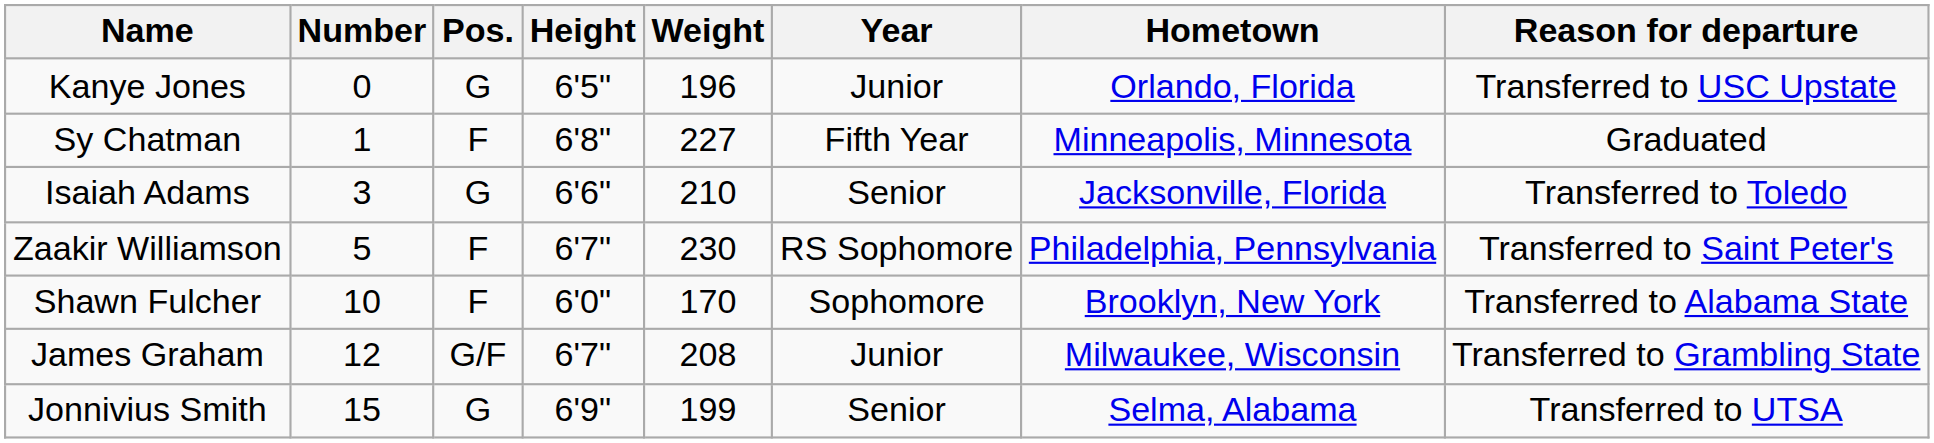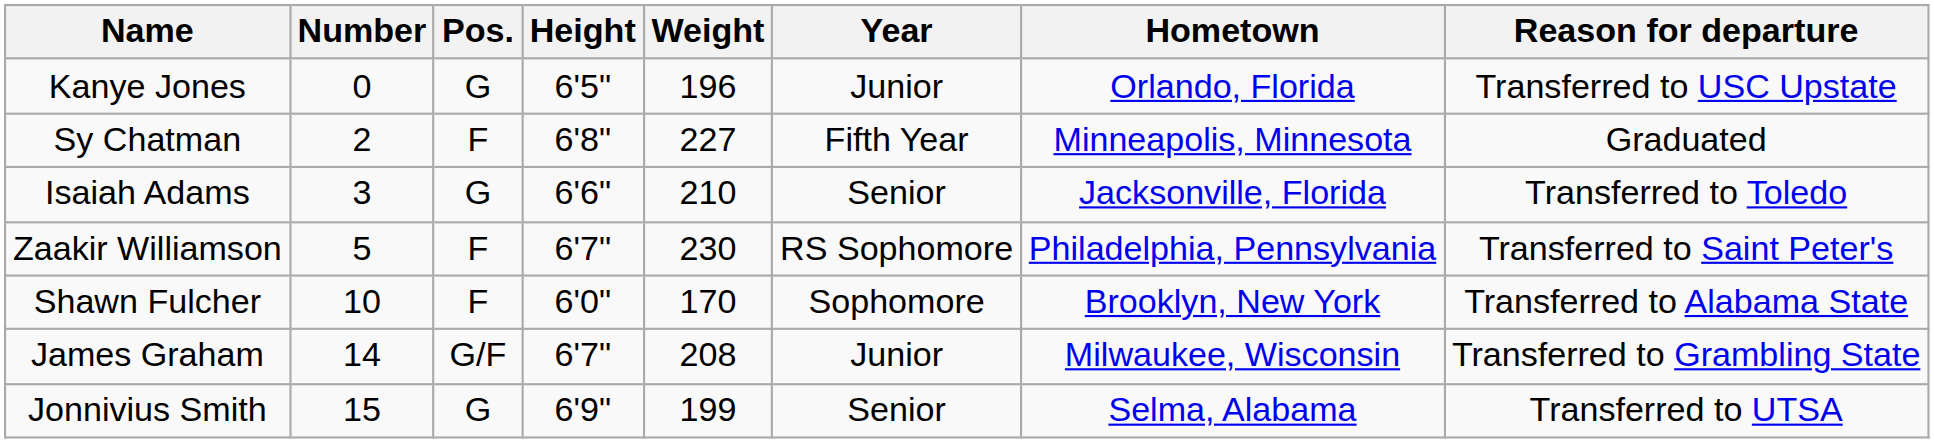(362, 139) 1 -> (362, 139) 2
(362, 355) 12 -> (362, 355) 14
